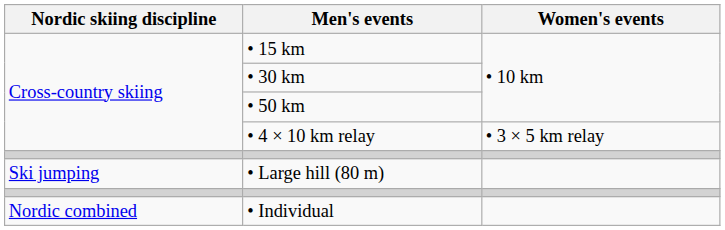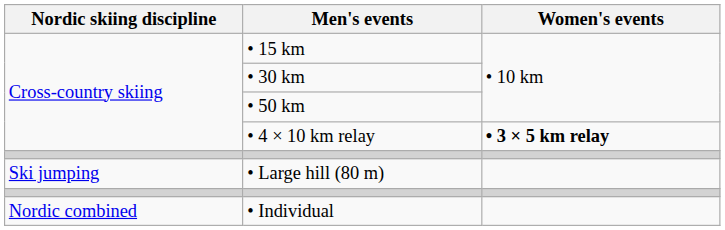(545, 135) normal -> (547, 135) bold
